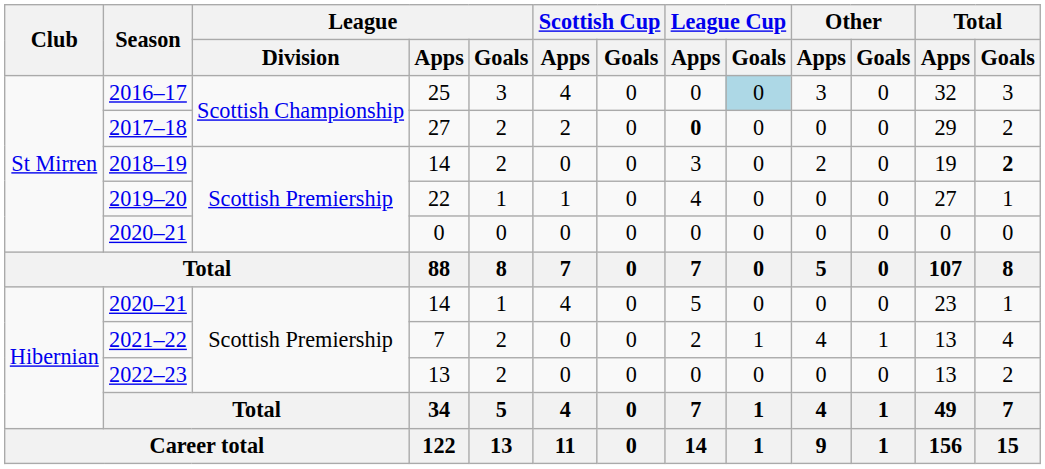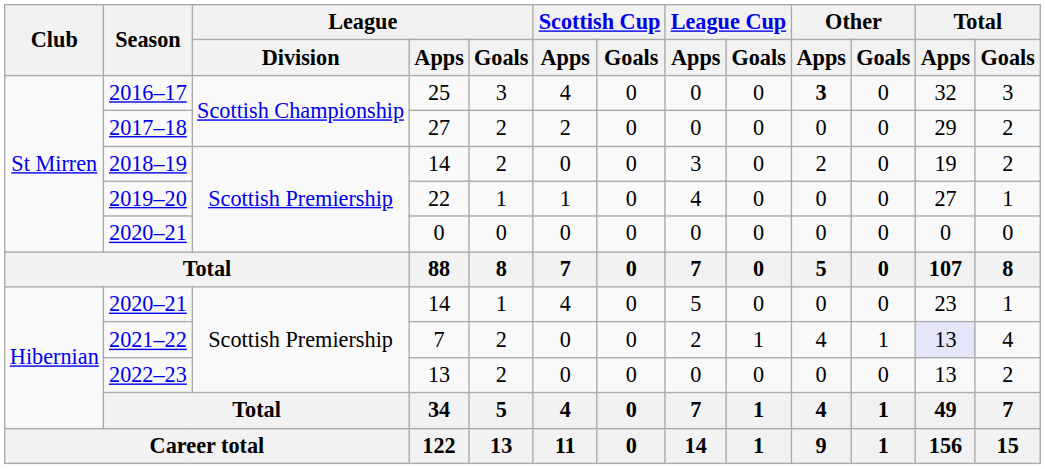(759, 92) lightblue background -> (759, 92) no background
(821, 92) normal -> (821, 92) bold
(696, 127) bold -> (696, 127) normal
(1008, 163) bold -> (1008, 163) normal
(946, 339) no background -> (946, 339) lavender background
